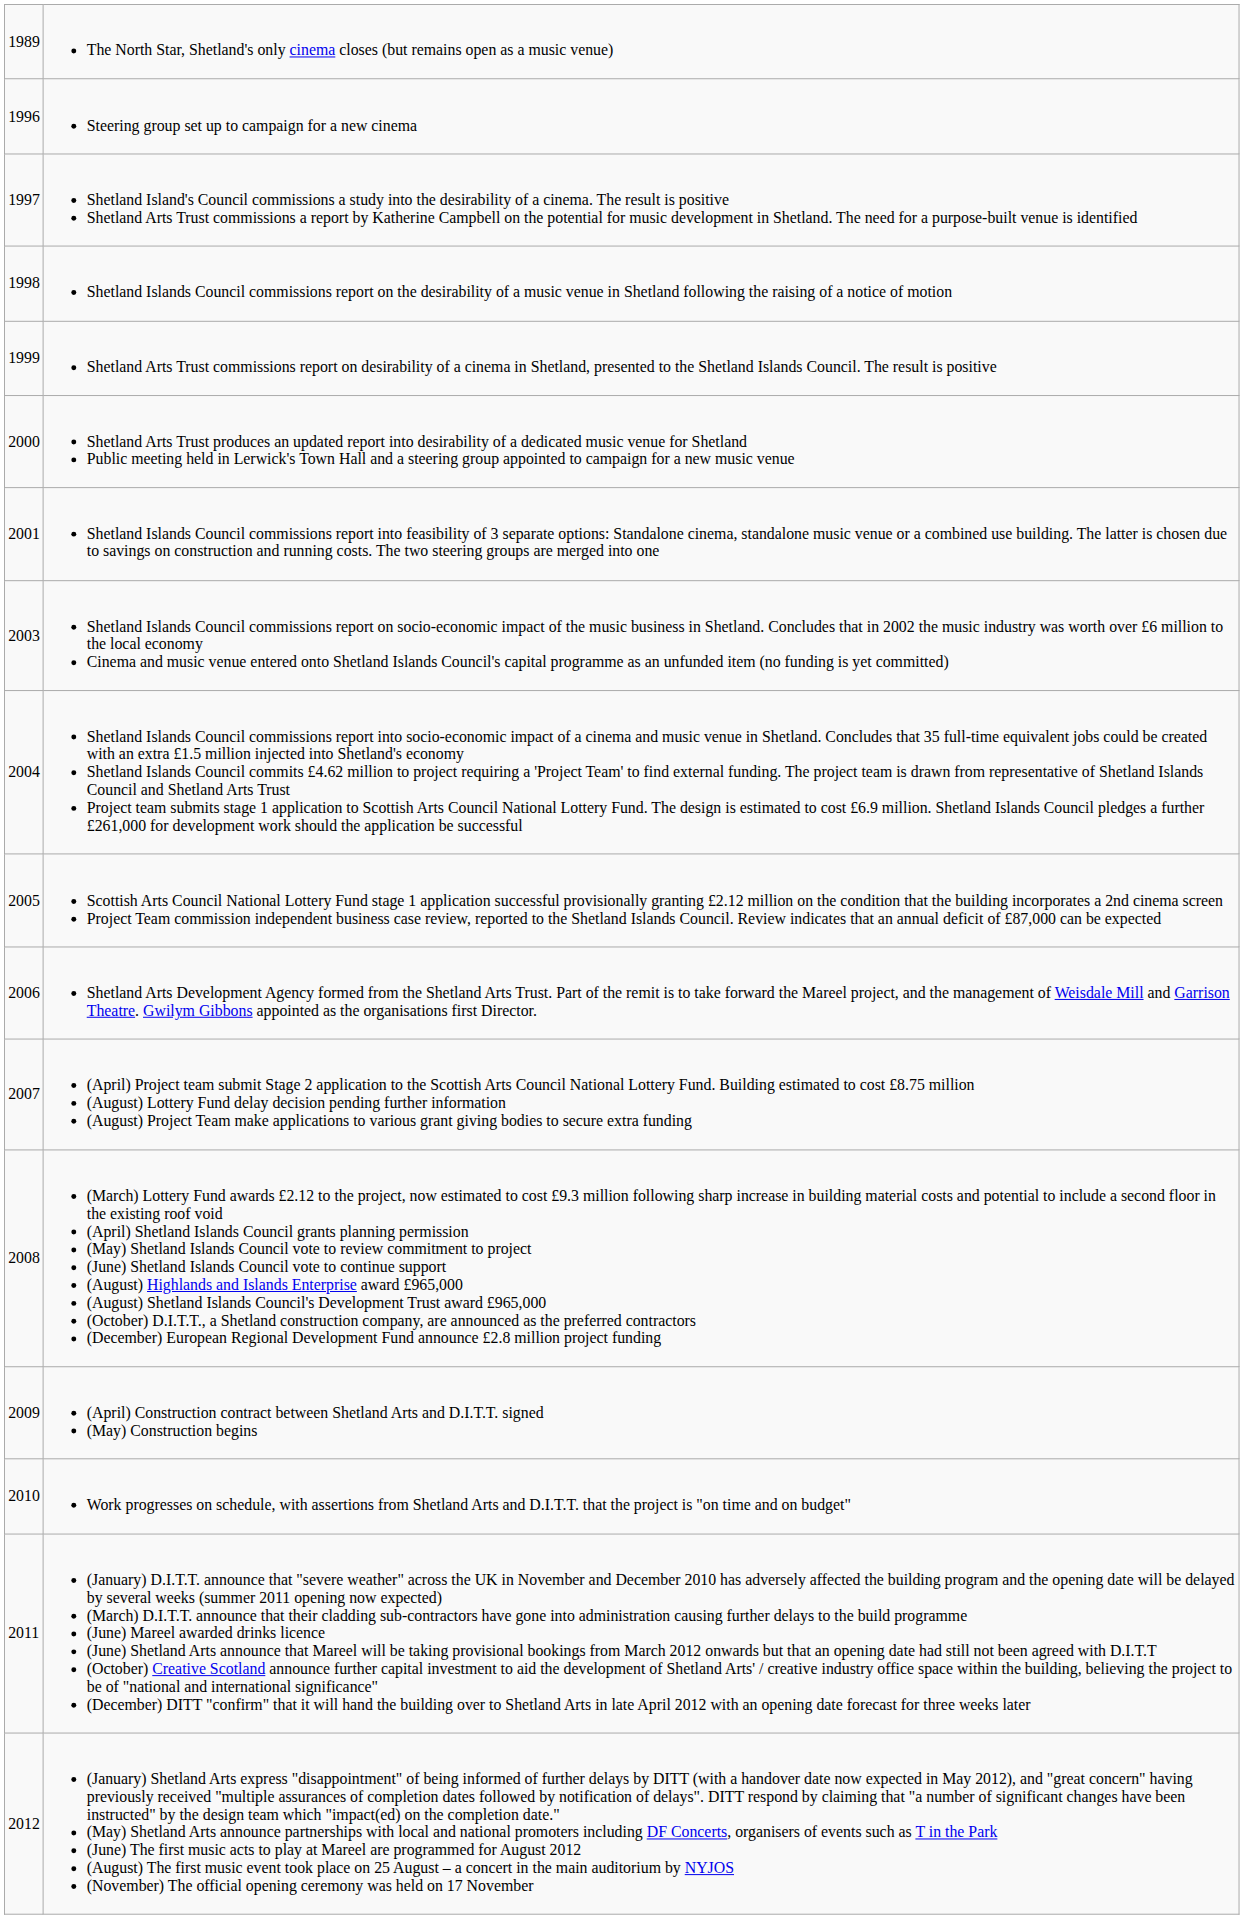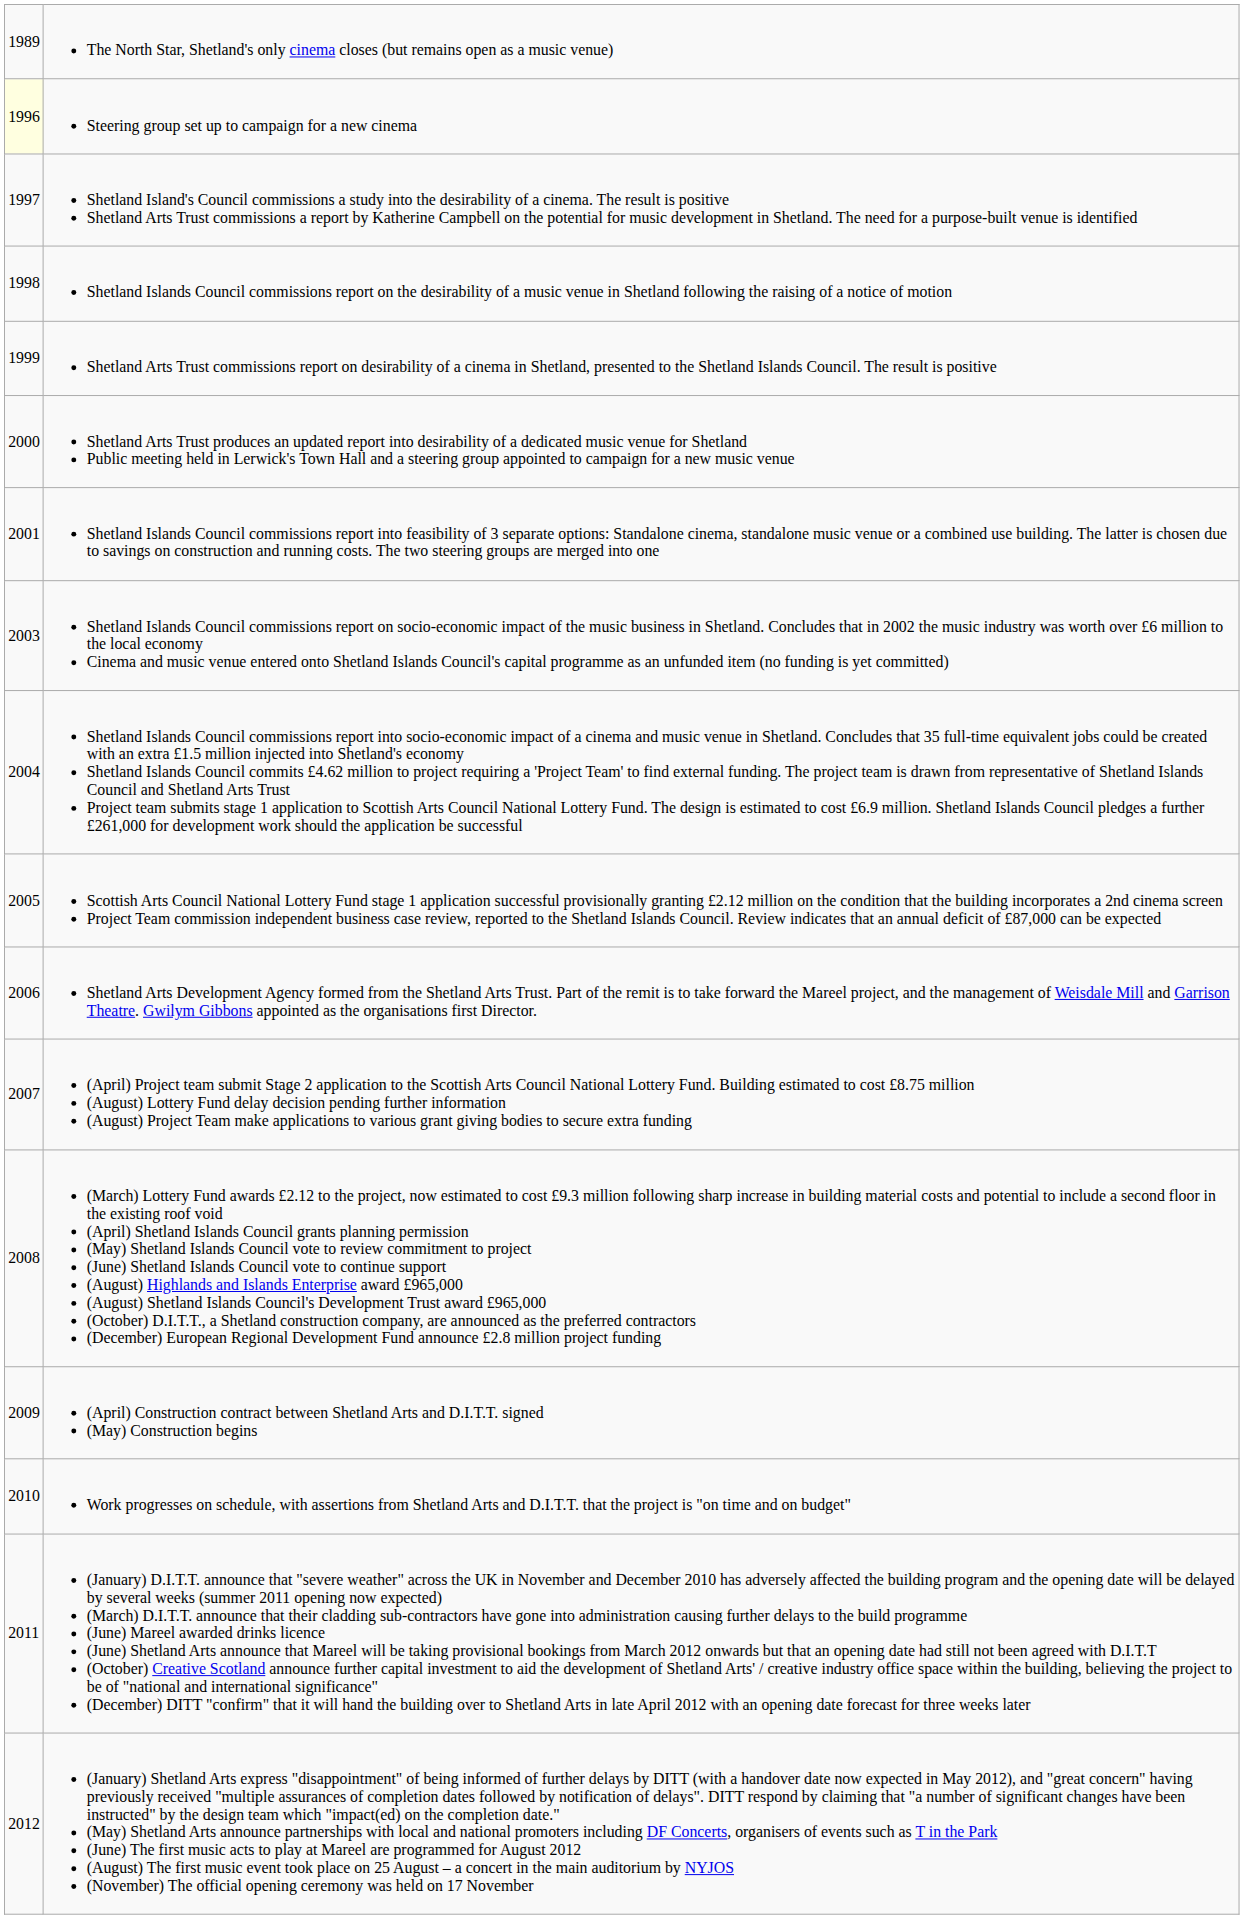(24, 116) no background -> (24, 116) lightyellow background
